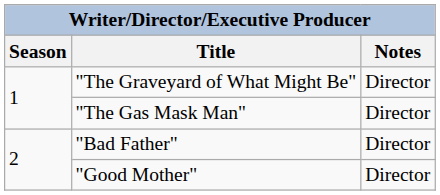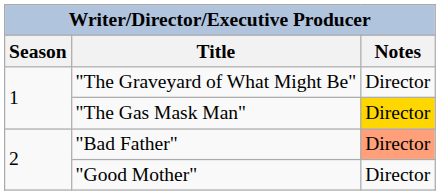(398, 112) no background -> (398, 112) gold background
(398, 143) no background -> (398, 143) lightsalmon background
